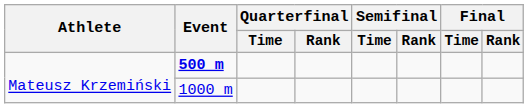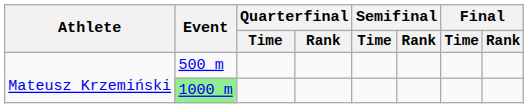(201, 65) bold -> (201, 65) normal
(206, 90) no background -> (206, 90) lightgreen background
